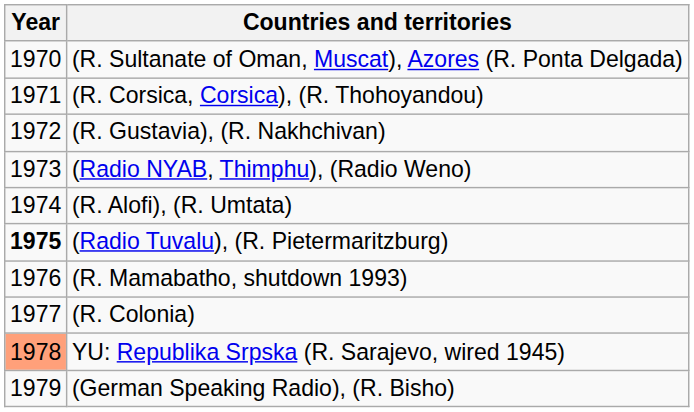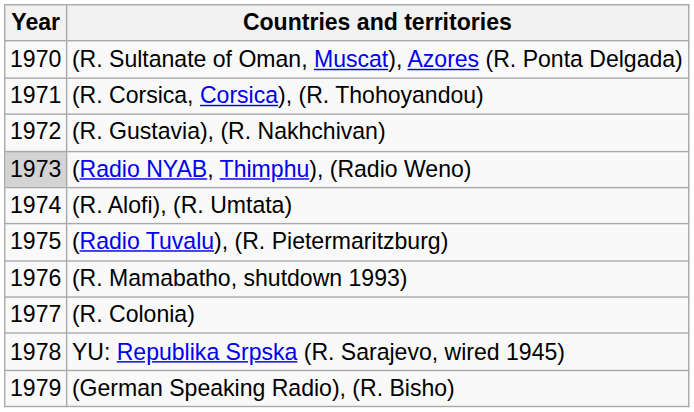(36, 168) no background -> (36, 168) lightgrey background
(36, 242) bold -> (36, 242) normal
(36, 351) lightsalmon background -> (36, 351) no background
